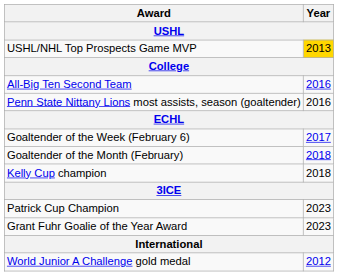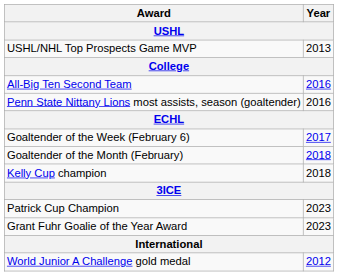(318, 48) gold background -> (318, 48) no background
